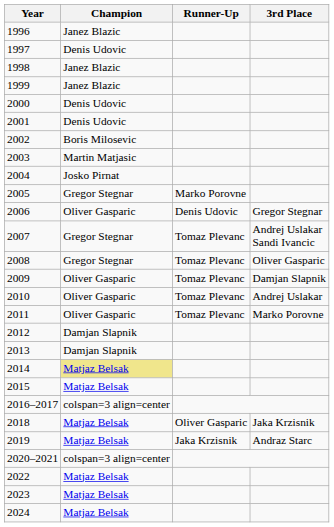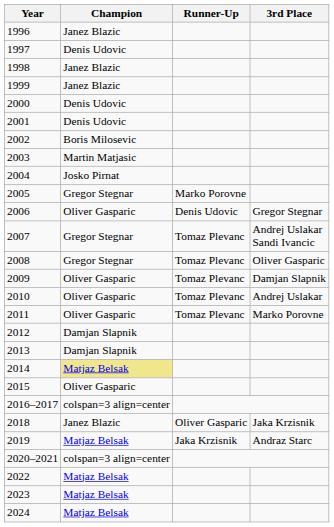(96, 386) Matjaz Belsak -> (99, 386) Oliver Gasparic
(96, 422) Matjaz Belsak -> (92, 422) Janez Blazic
